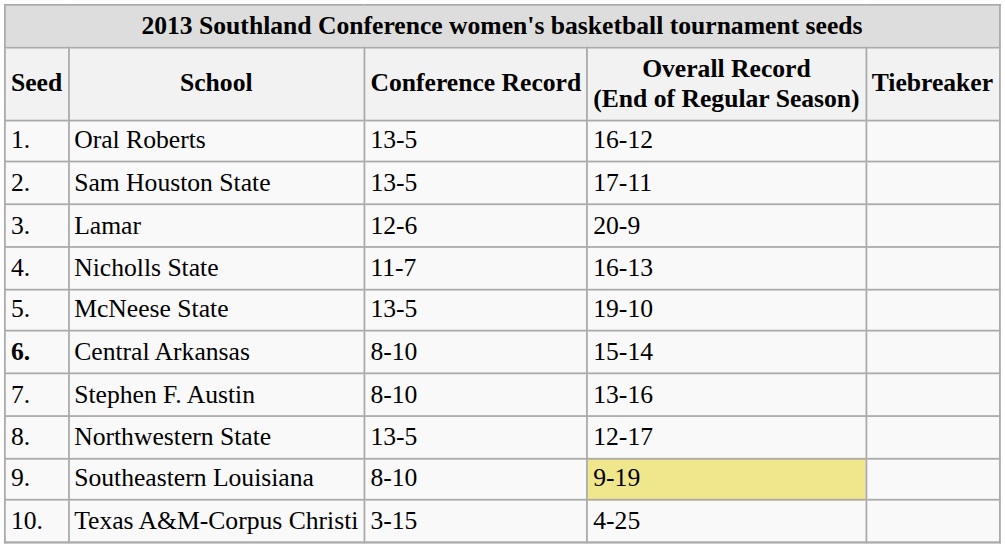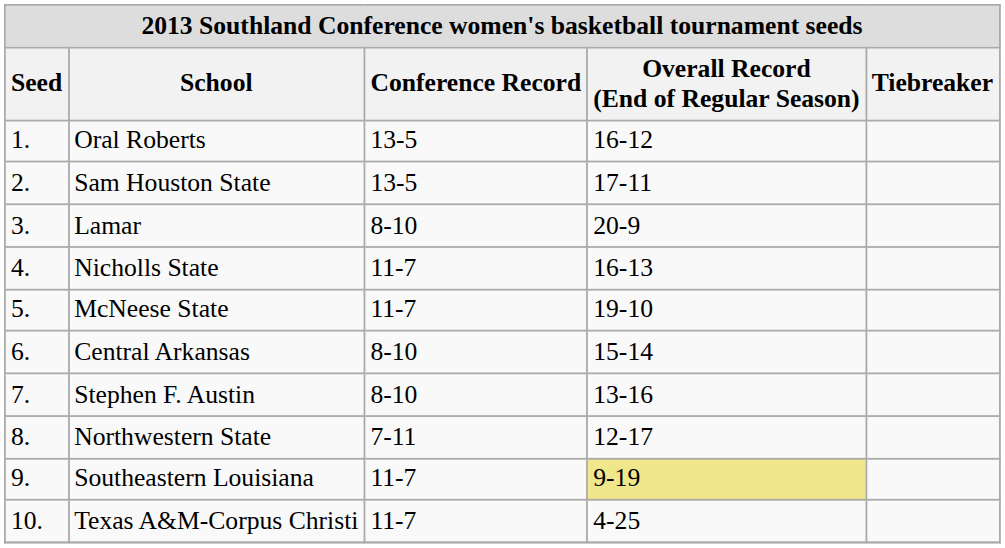(394, 225) 12-6 -> (394, 225) 8-10
(394, 309) 13-5 -> (393, 309) 11-7
(21, 352) bold -> (21, 352) normal
(394, 436) 13-5 -> (393, 436) 7-11
(394, 479) 8-10 -> (393, 479) 11-7
(394, 521) 3-15 -> (393, 521) 11-7
